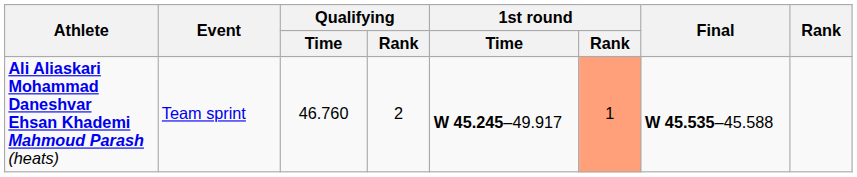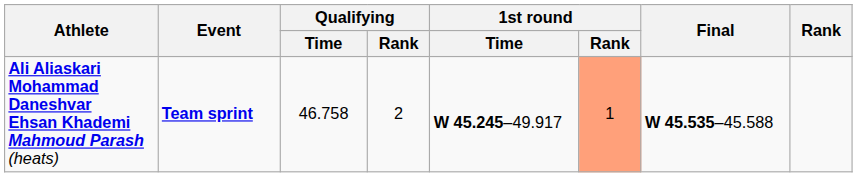(204, 114) normal -> (207, 114) bold
(324, 114) 46.760 -> (324, 114) 46.758
